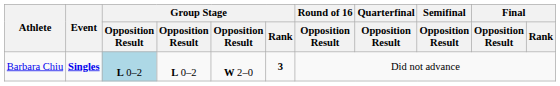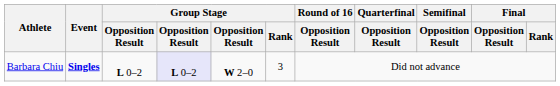(129, 73) lightblue background -> (129, 73) no background
(184, 73) no background -> (184, 73) lavender background
(280, 66) bold -> (280, 66) normal
